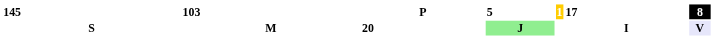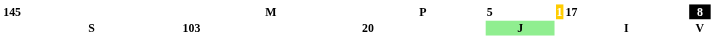(192, 11) 103 -> (271, 11) M
(271, 28) M -> (192, 28) 103
(700, 28) lavender background -> (700, 28) no background
